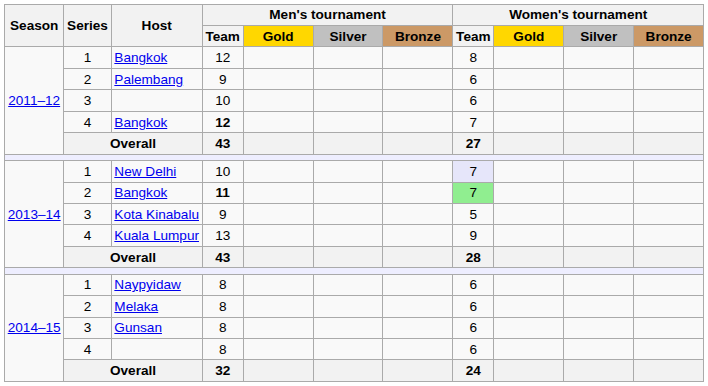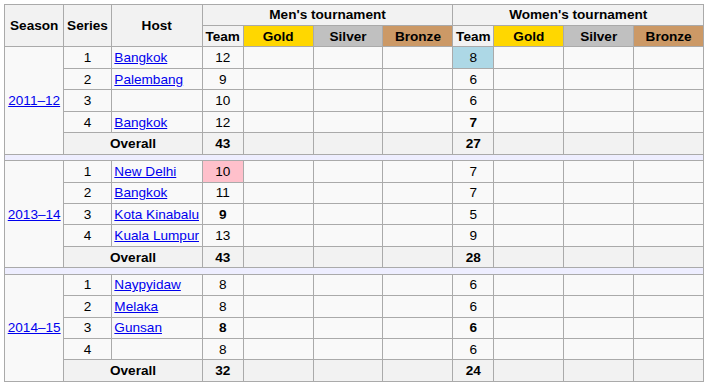(473, 58) no background -> (473, 58) lightblue background
(223, 122) bold -> (223, 122) normal
(473, 122) normal -> (473, 122) bold
(223, 171) no background -> (223, 171) pink background
(473, 171) lavender background -> (473, 171) no background
(223, 193) bold -> (223, 193) normal
(473, 193) lightgreen background -> (473, 193) no background
(223, 214) normal -> (223, 214) bold
(223, 328) normal -> (223, 328) bold
(473, 328) normal -> (473, 328) bold
